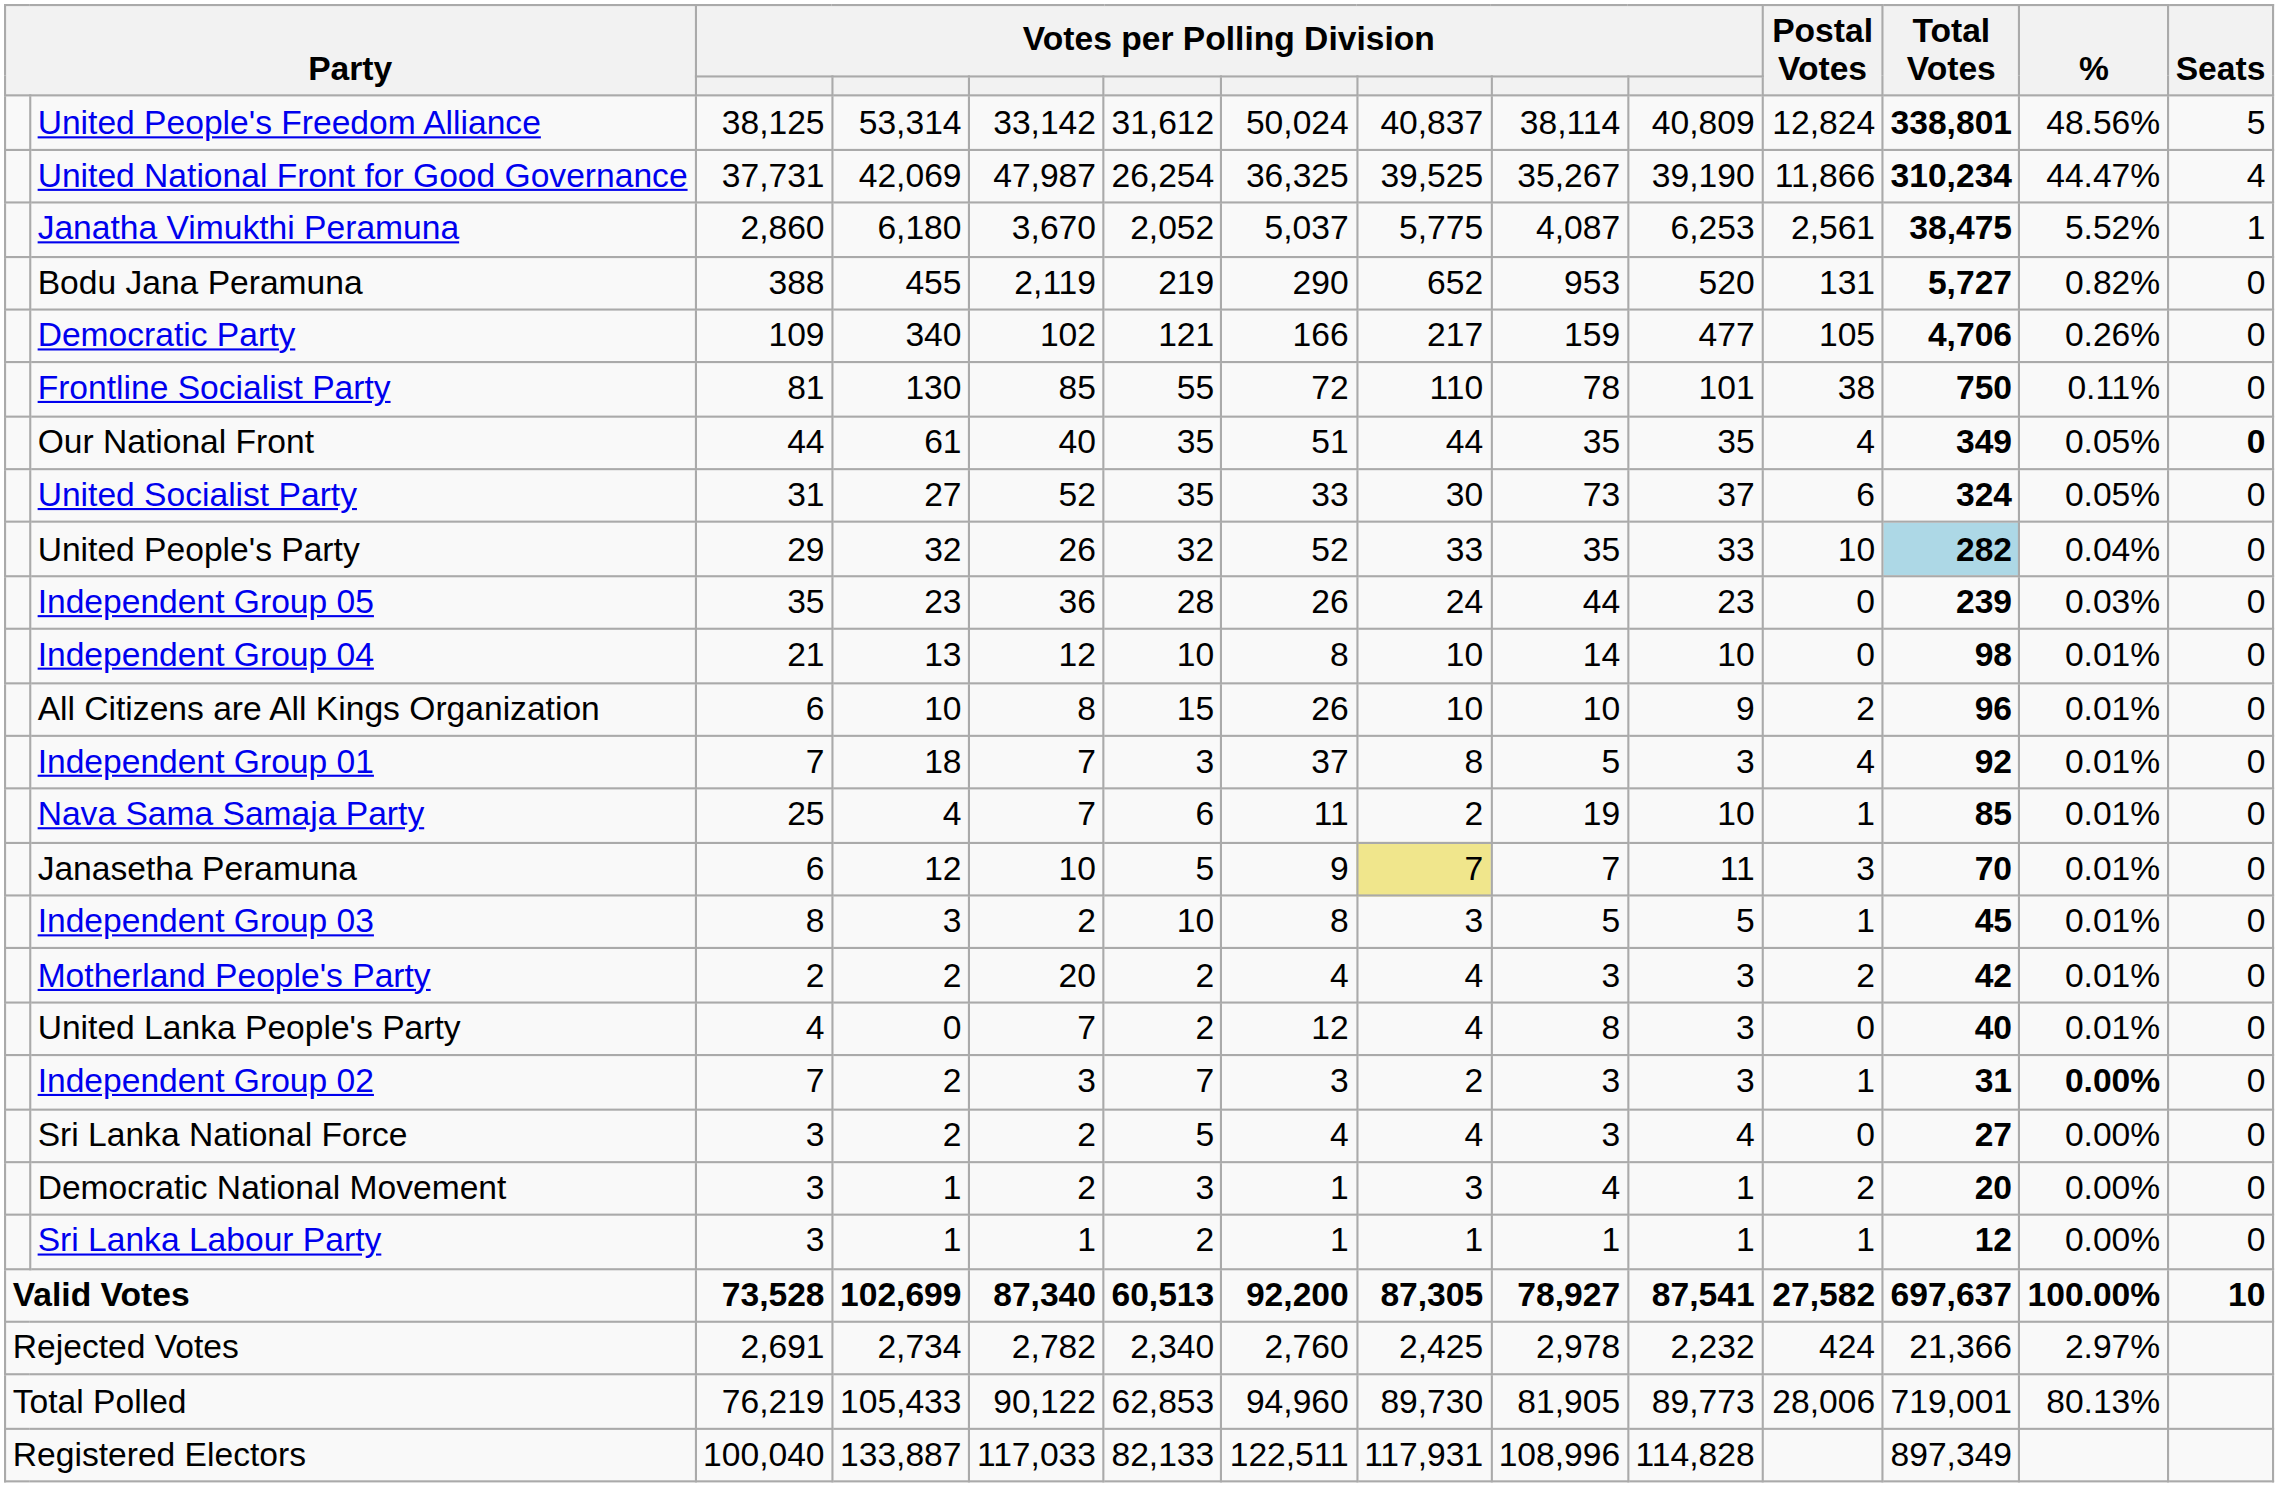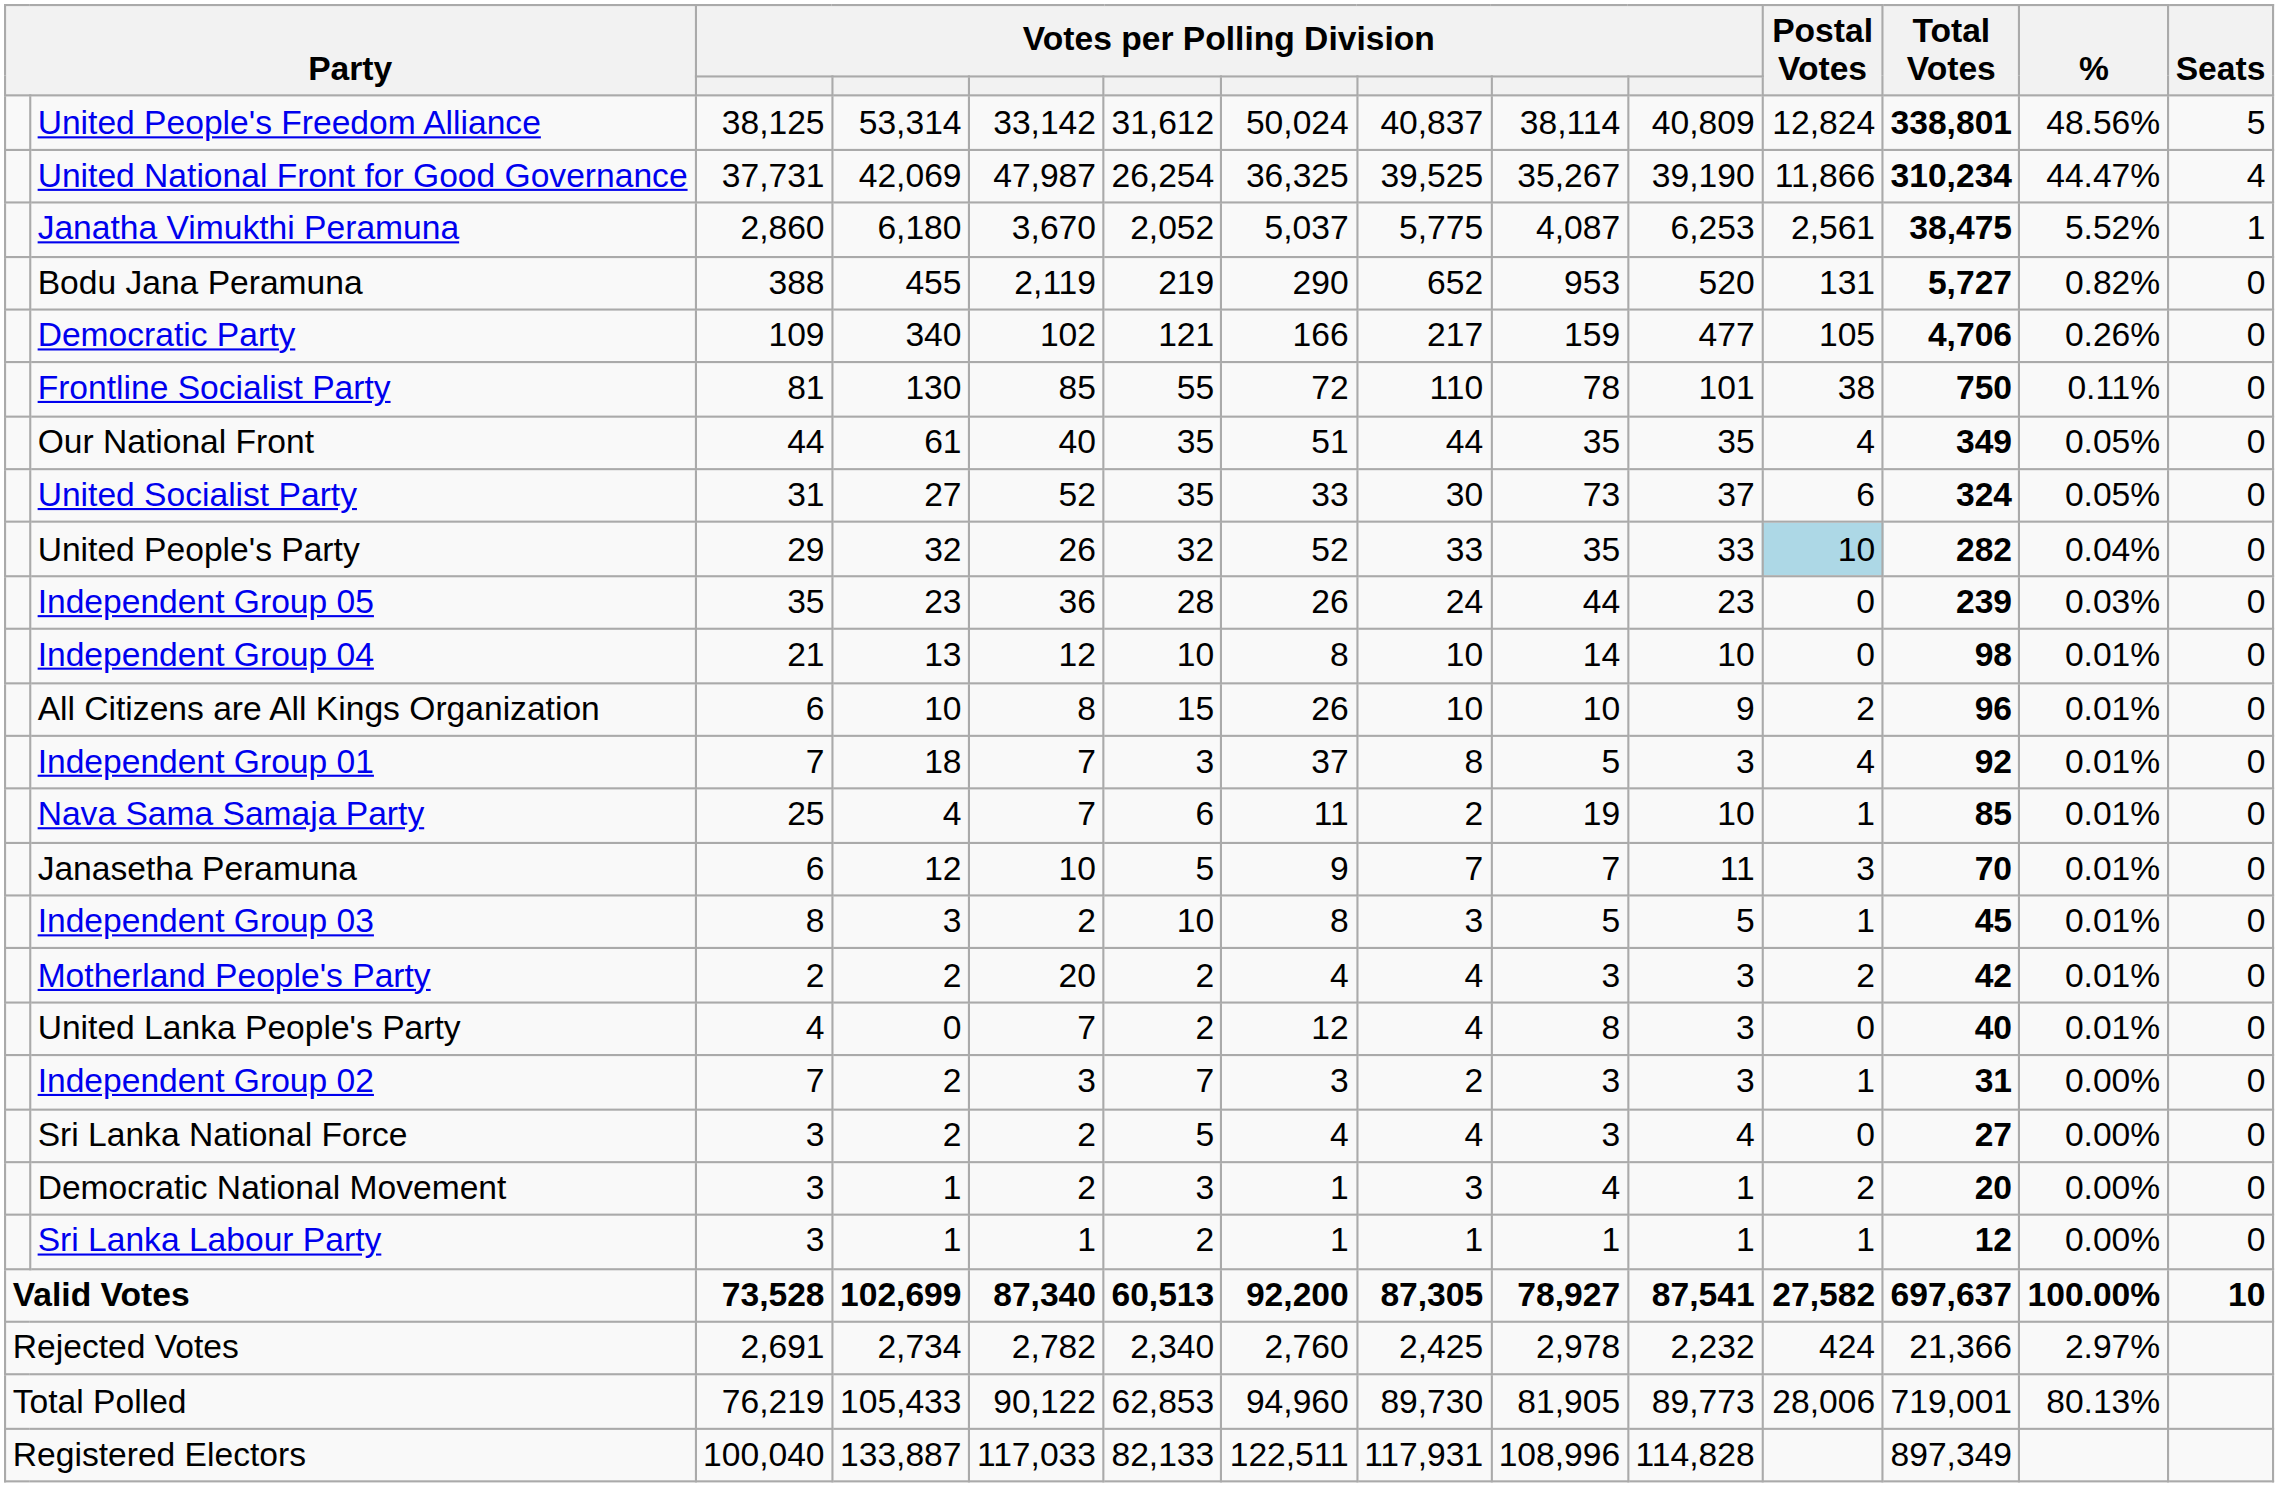(2256, 441) bold -> (2256, 441) normal
(1856, 548) no background -> (1856, 548) lightblue background
(1984, 548) lightblue background -> (1984, 548) no background
(1474, 868) khaki background -> (1474, 868) no background
(2113, 1081) bold -> (2113, 1081) normal
